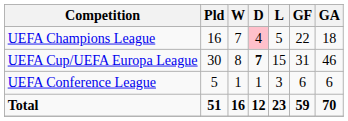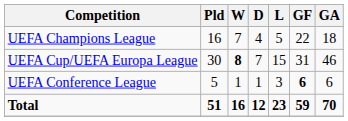(259, 37) pink background -> (259, 37) no background
(238, 60) normal -> (238, 60) bold
(259, 60) bold -> (259, 60) normal
(302, 82) normal -> (302, 82) bold
